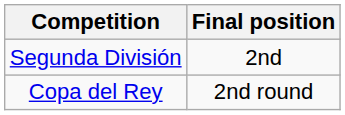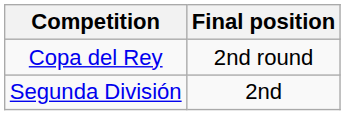rows swapped: (96, 57) <-> (96, 92)
